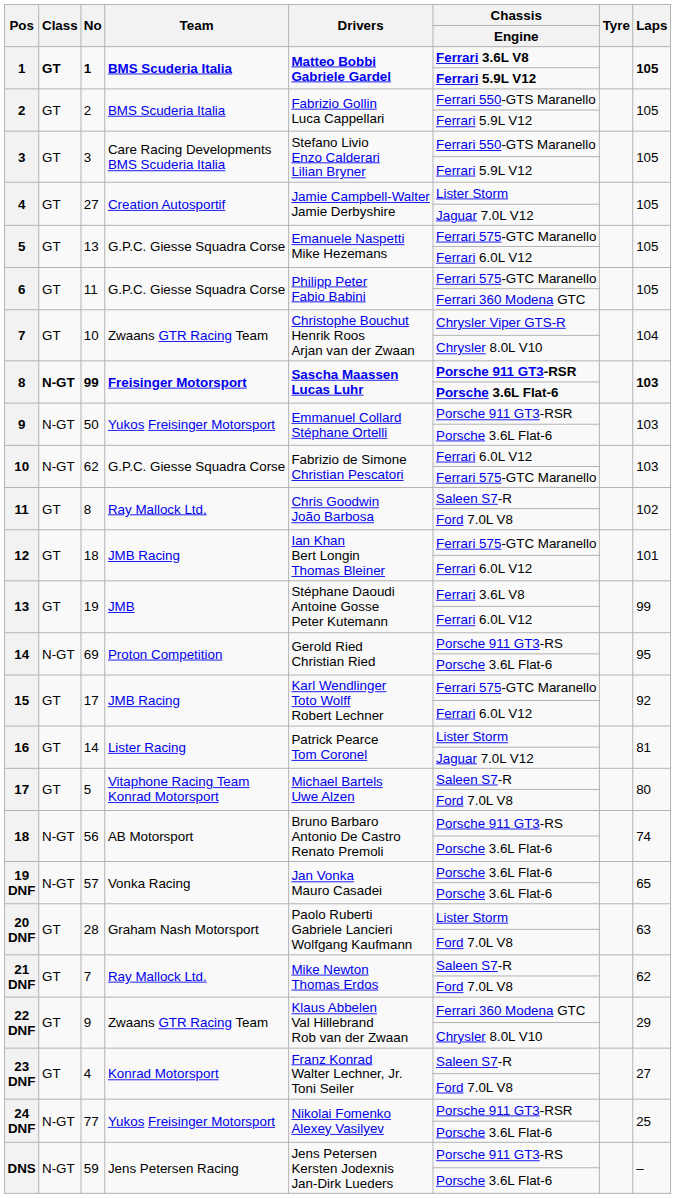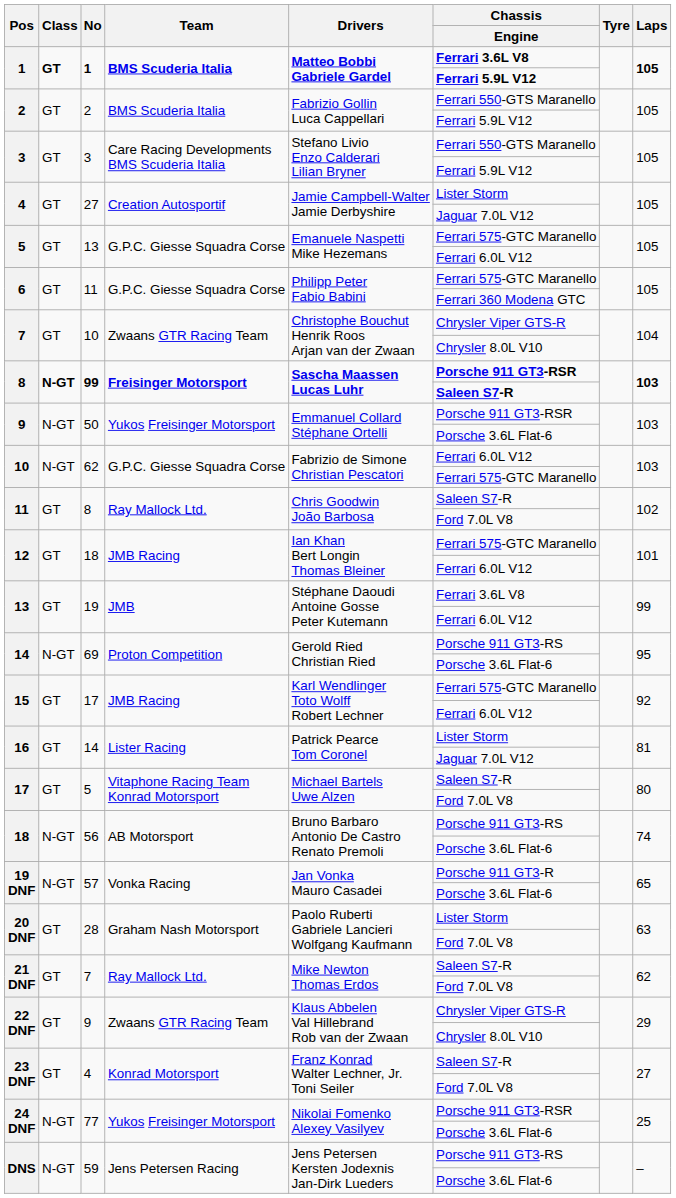(497, 393) Porsche 3.6L Flat-6 -> (475, 393) Saleen S7-R
(494, 872) Porsche 3.6L Flat-6 -> (495, 872) Porsche 911 GT3-R
(511, 1010) Ferrari 360 Modena GTC -> (501, 1010) Chrysler Viper GTS-R
